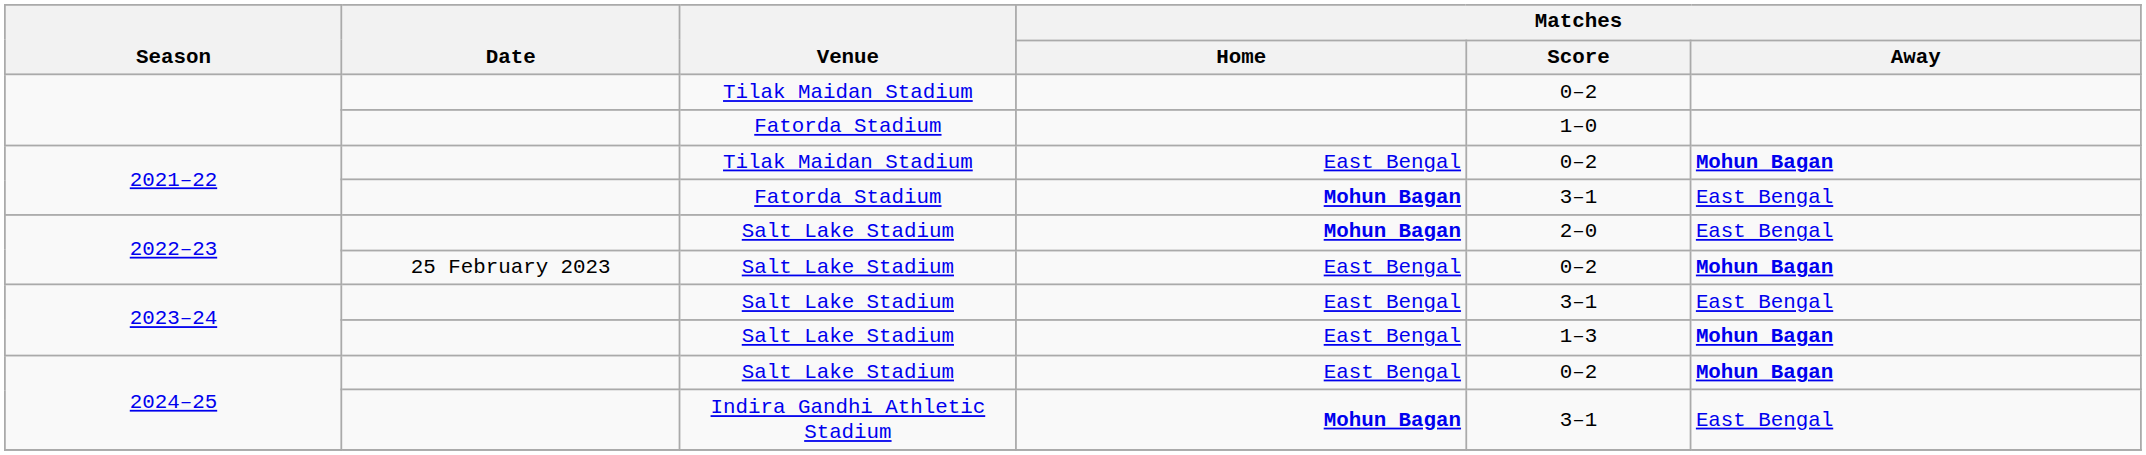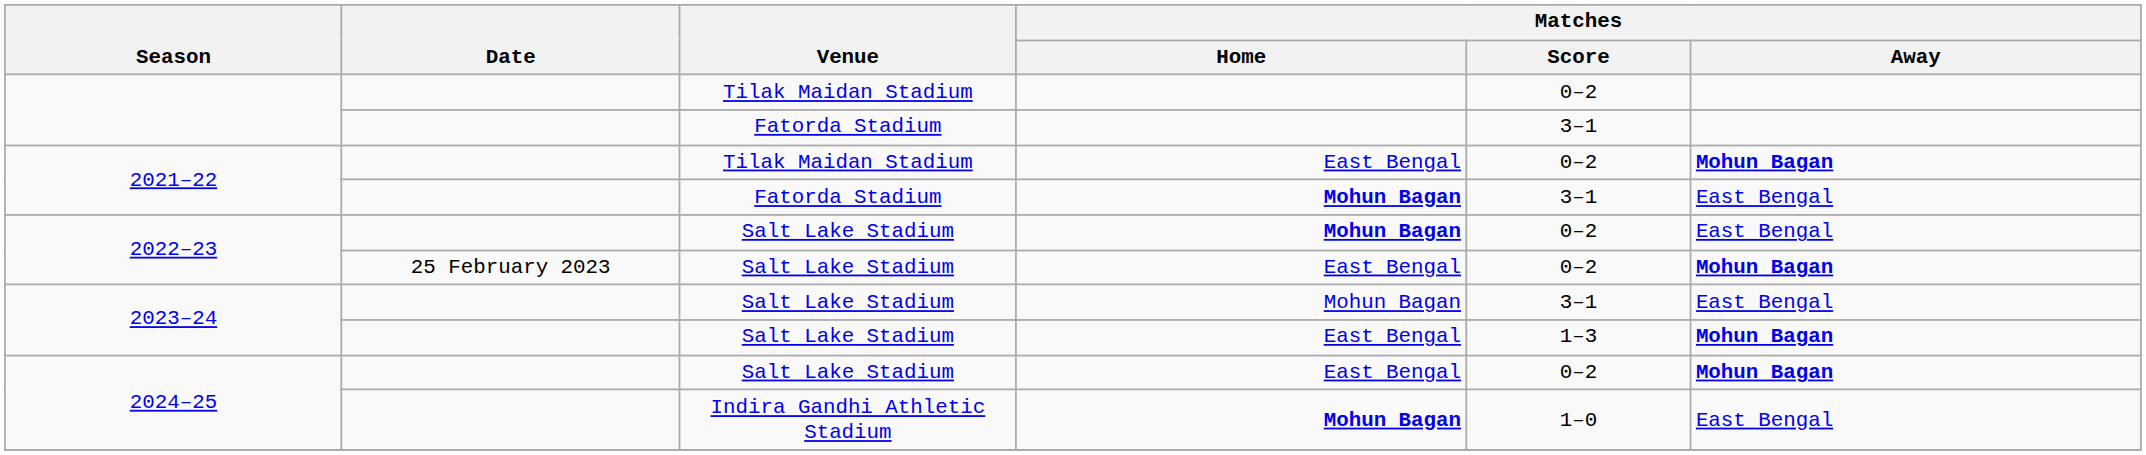(1578, 127) 1–0 -> (1578, 127) 3–1
(1578, 232) 2–0 -> (1578, 232) 0–2
(1392, 302) East Bengal -> (1392, 302) Mohun Bagan
(1578, 419) 3–1 -> (1578, 419) 1–0
